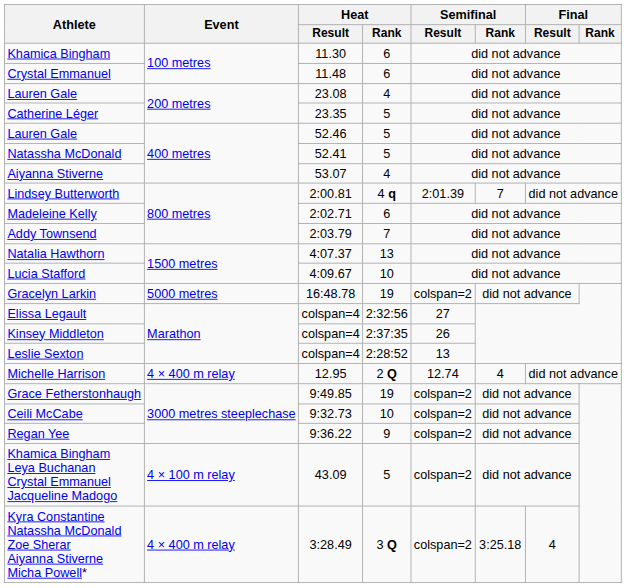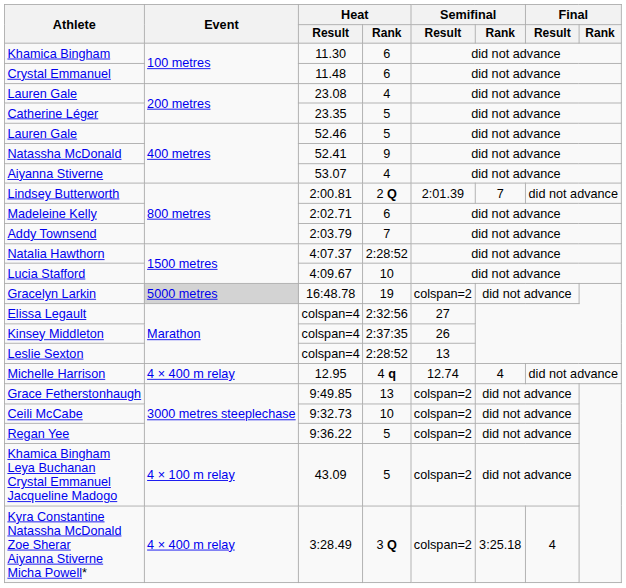(387, 154) 5 -> (387, 154) 9
(387, 194) 4 q -> (387, 194) 2 Q
(387, 254) 13 -> (387, 254) 2:28:52
(182, 294) no background -> (182, 294) lightgrey background
(387, 374) 2 Q -> (387, 374) 4 q
(387, 394) 19 -> (387, 394) 13
(387, 434) 9 -> (387, 434) 5
